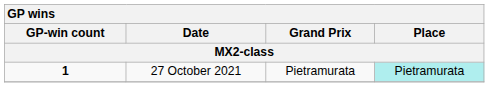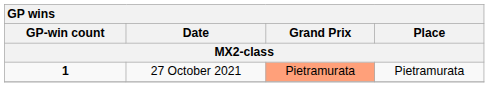(320, 71) no background -> (320, 71) lightsalmon background
(429, 71) paleturquoise background -> (429, 71) no background
